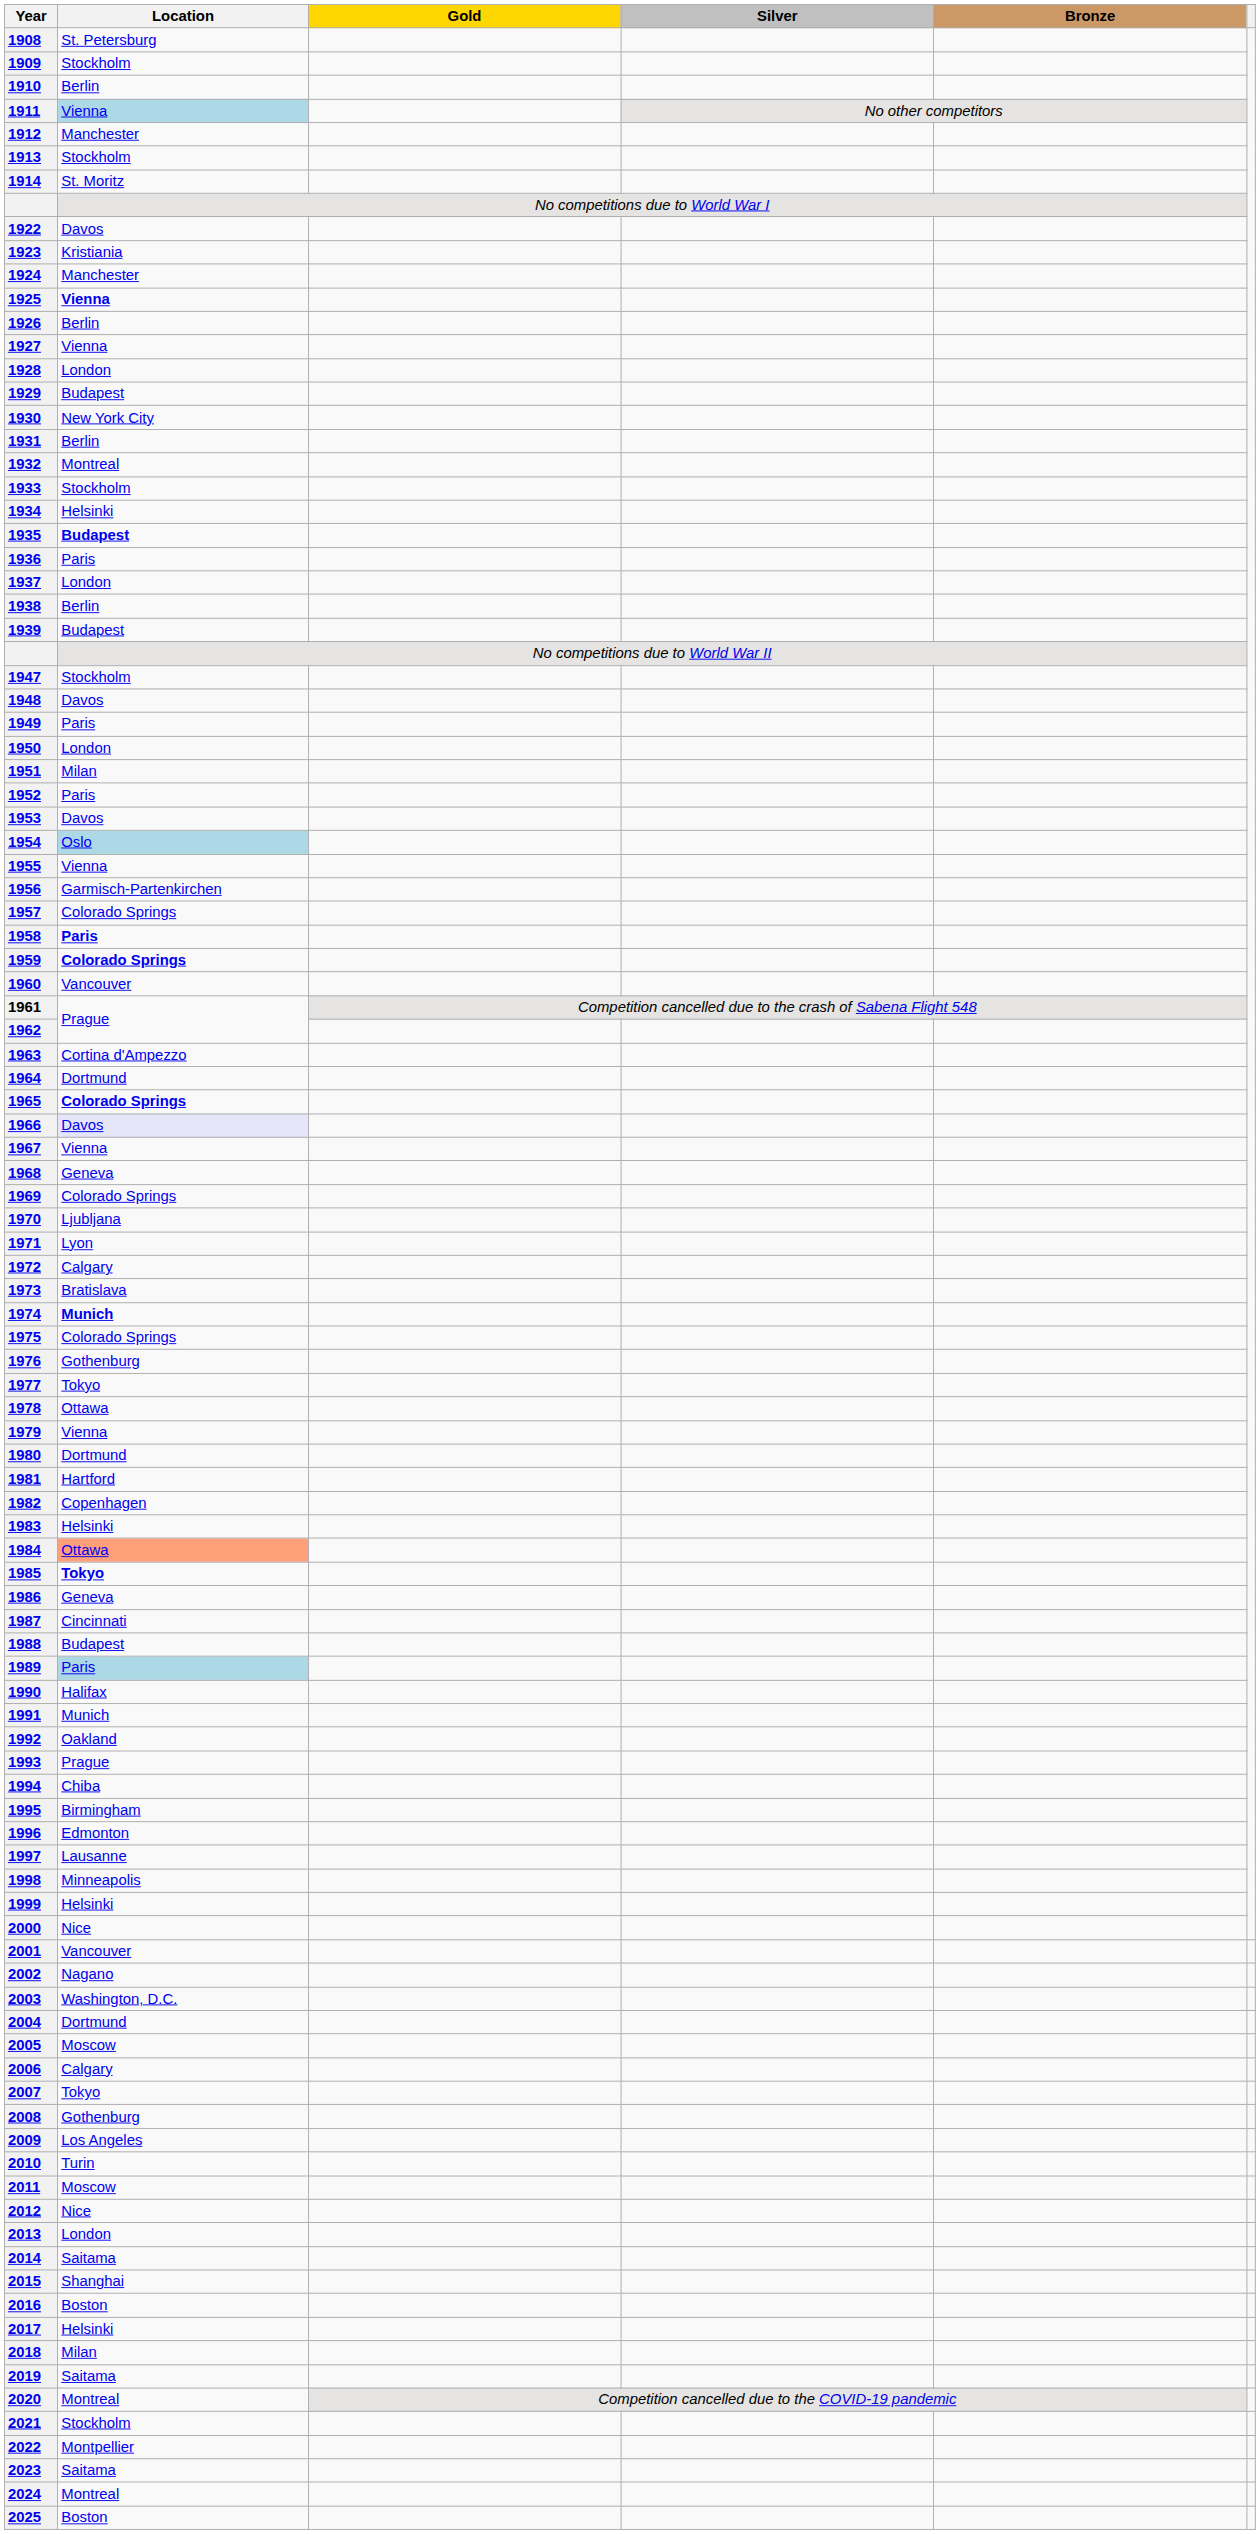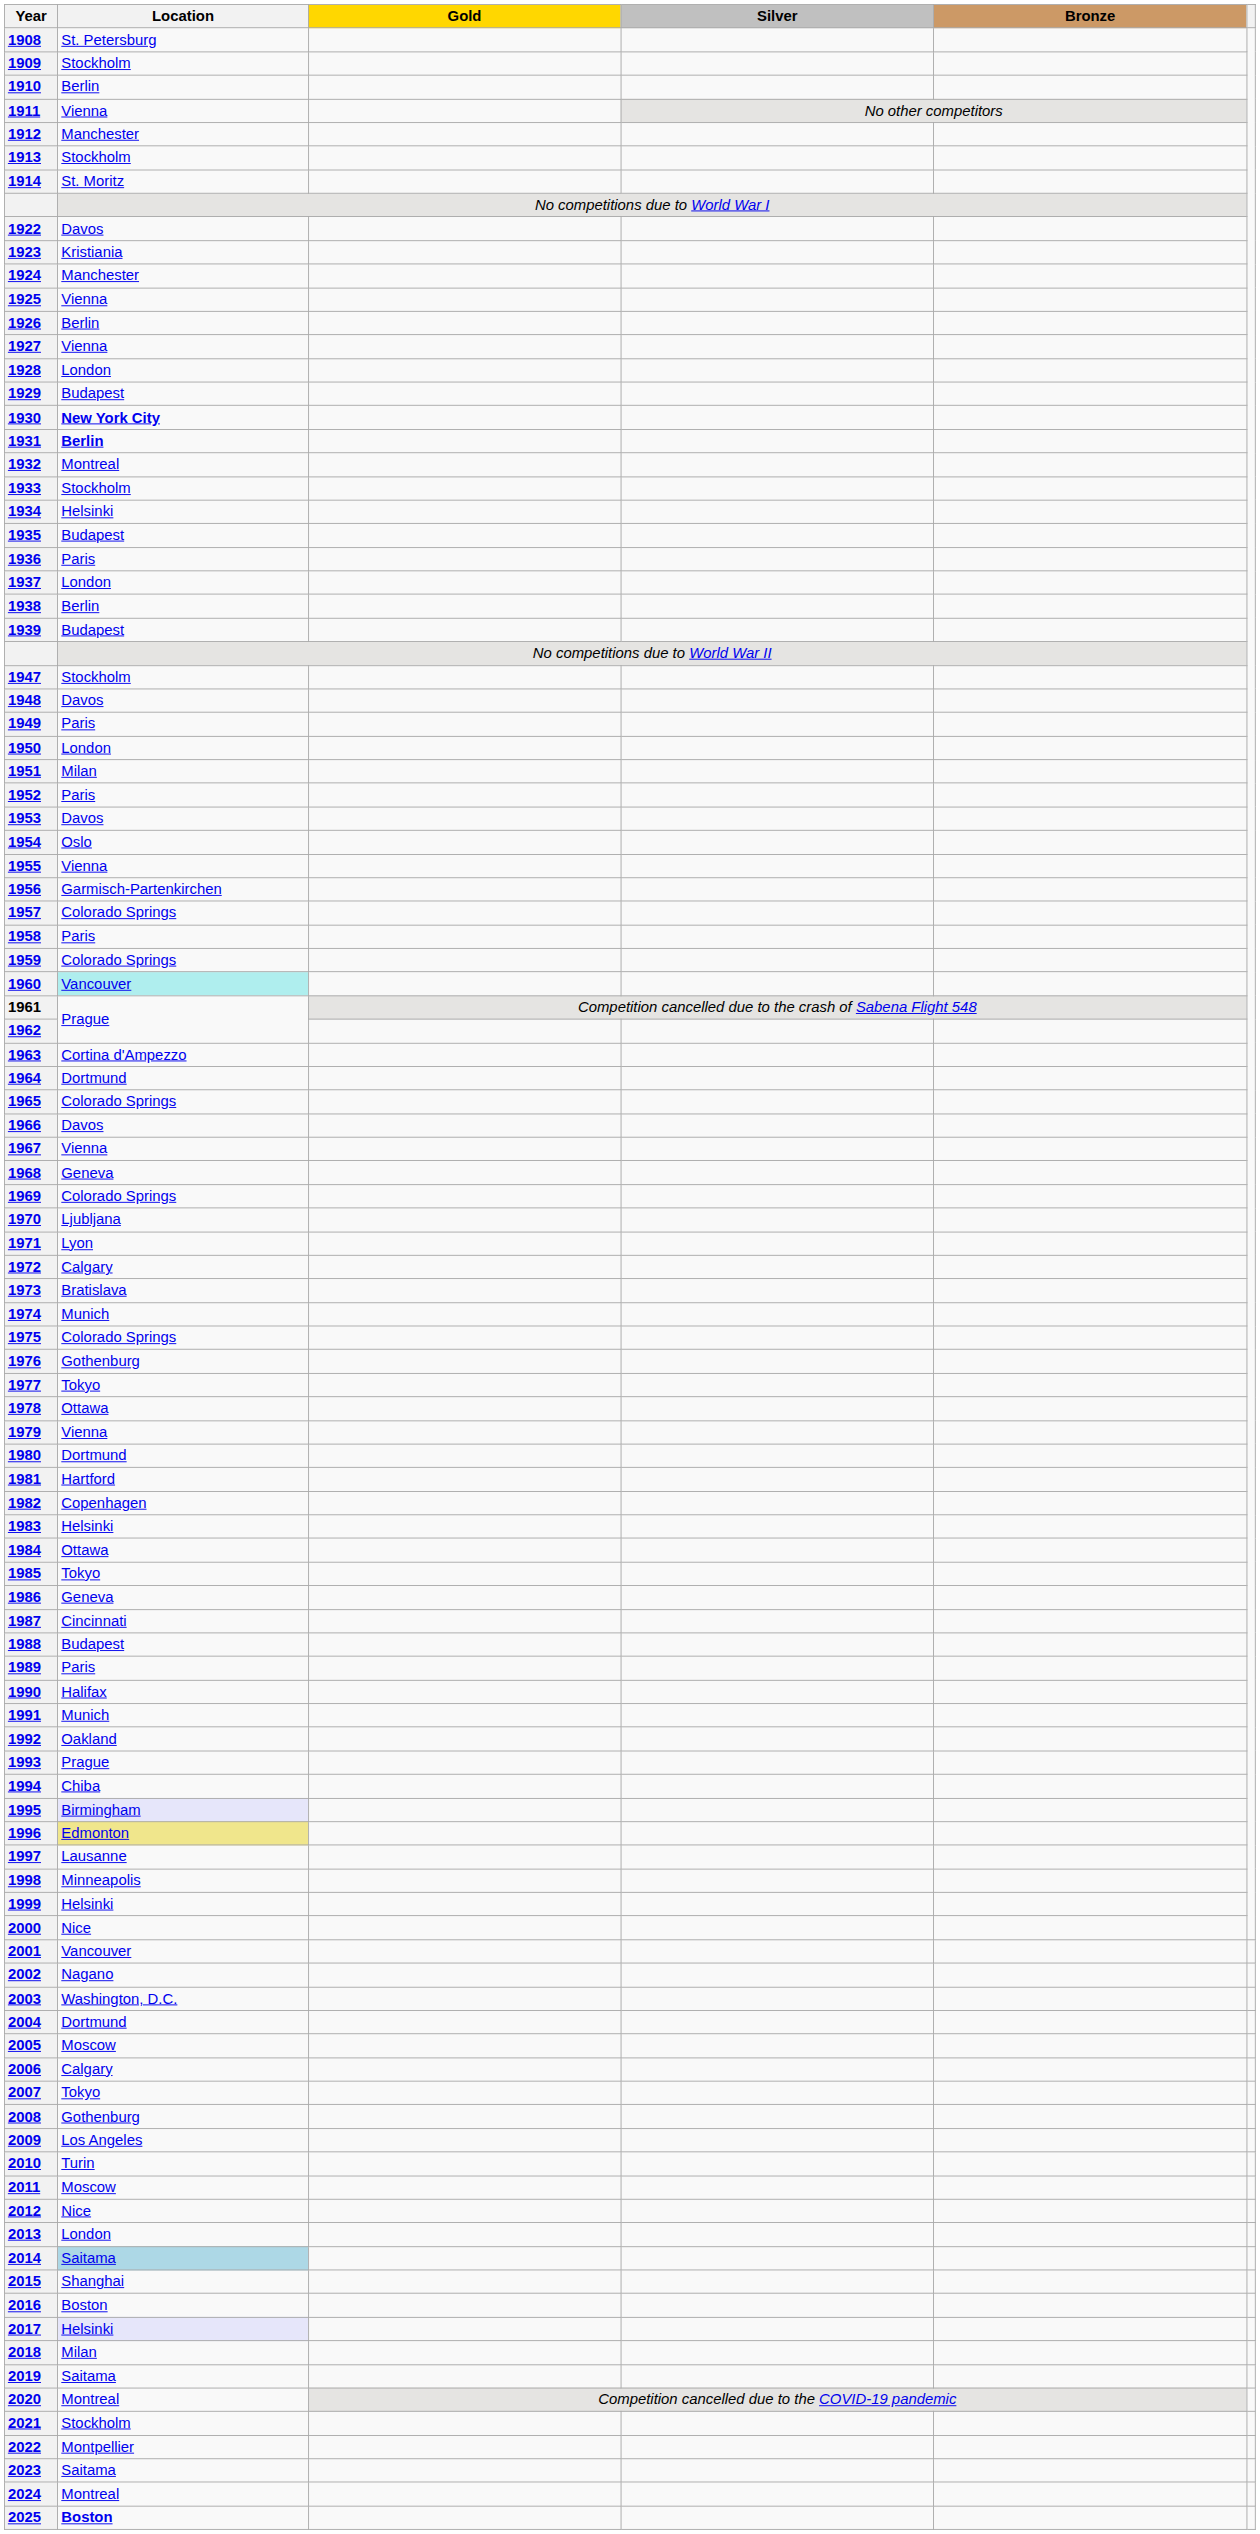(84, 110) lightblue background -> (84, 110) no background
(86, 299) bold -> (84, 299) normal
(108, 417) normal -> (111, 417) bold
(80, 441) normal -> (82, 441) bold
(95, 535) bold -> (93, 535) normal
(77, 842) lightblue background -> (77, 842) no background
(79, 936) bold -> (78, 936) normal
(124, 960) bold -> (119, 960) normal
(96, 983) no background -> (96, 983) paleturquoise background
(124, 1101) bold -> (119, 1101) normal
(82, 1125) lavender background -> (82, 1125) no background
(87, 1314) bold -> (85, 1314) normal
(85, 1550) lightsalmon background -> (85, 1550) no background
(83, 1573) bold -> (81, 1573) normal
(78, 1668) lightblue background -> (78, 1668) no background
(101, 1809) no background -> (101, 1809) lavender background
(95, 1833) no background -> (95, 1833) khaki background
(89, 2258) no background -> (89, 2258) lightblue background
(87, 2328) no background -> (87, 2328) lavender background
(84, 2517) normal -> (87, 2517) bold
